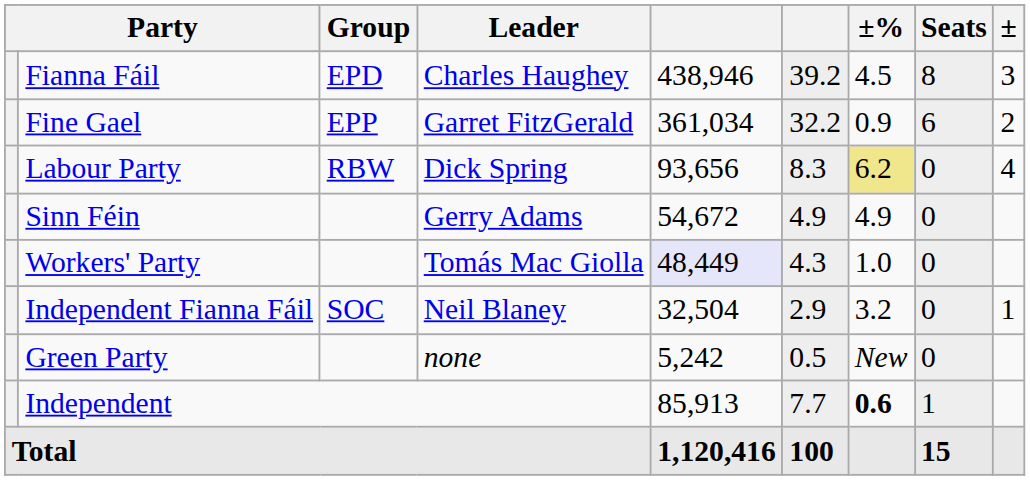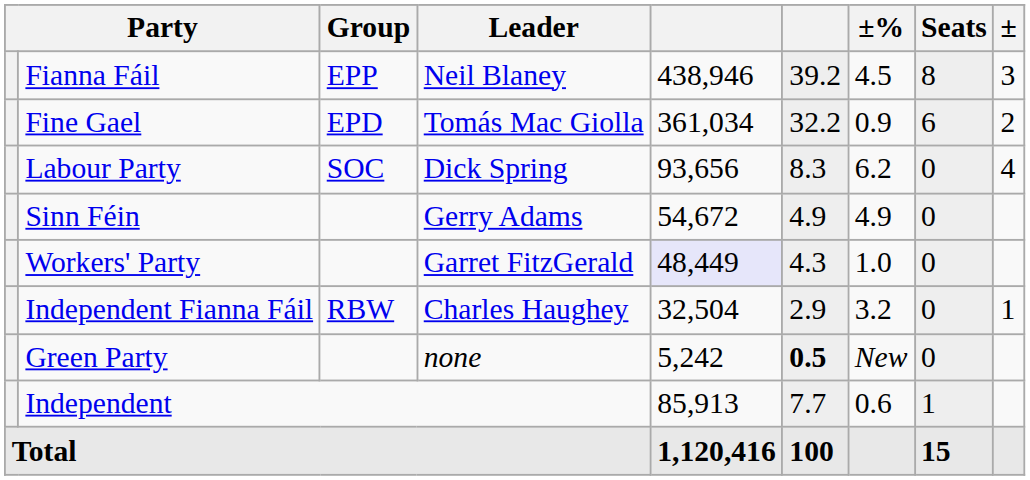(355, 74) EPD -> (352, 74) EPP
(526, 74) Charles Haughey -> (495, 74) Neil Blaney
(352, 121) EPP -> (355, 121) EPD
(529, 121) Garret FitzGerald -> (534, 121) Tomás Mac Giolla
(360, 168) RBW -> (356, 168) SOC
(873, 168) khaki background -> (873, 168) no background
(534, 262) Tomás Mac Giolla -> (529, 262) Garret FitzGerald
(356, 309) SOC -> (360, 309) RBW
(495, 309) Neil Blaney -> (526, 309) Charles Haughey
(808, 356) normal -> (808, 356) bold
(873, 403) bold -> (873, 403) normal
